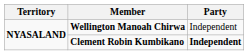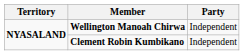(215, 42) bold -> (213, 42) normal
